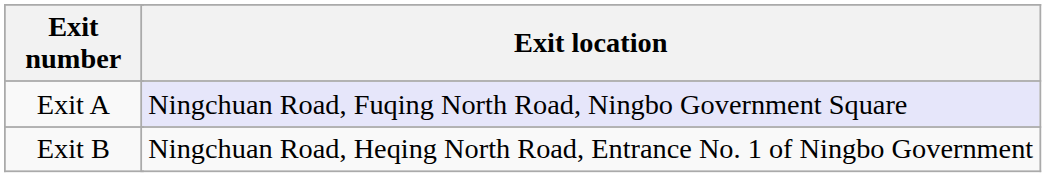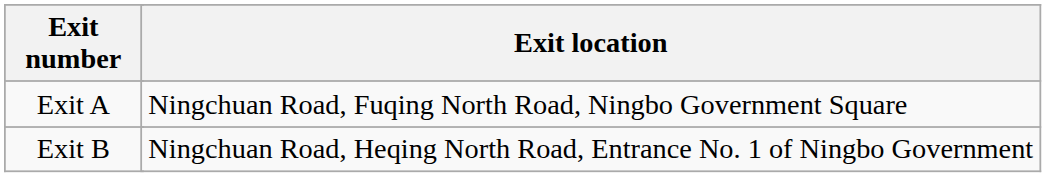(528, 103) lavender background -> (528, 103) no background
